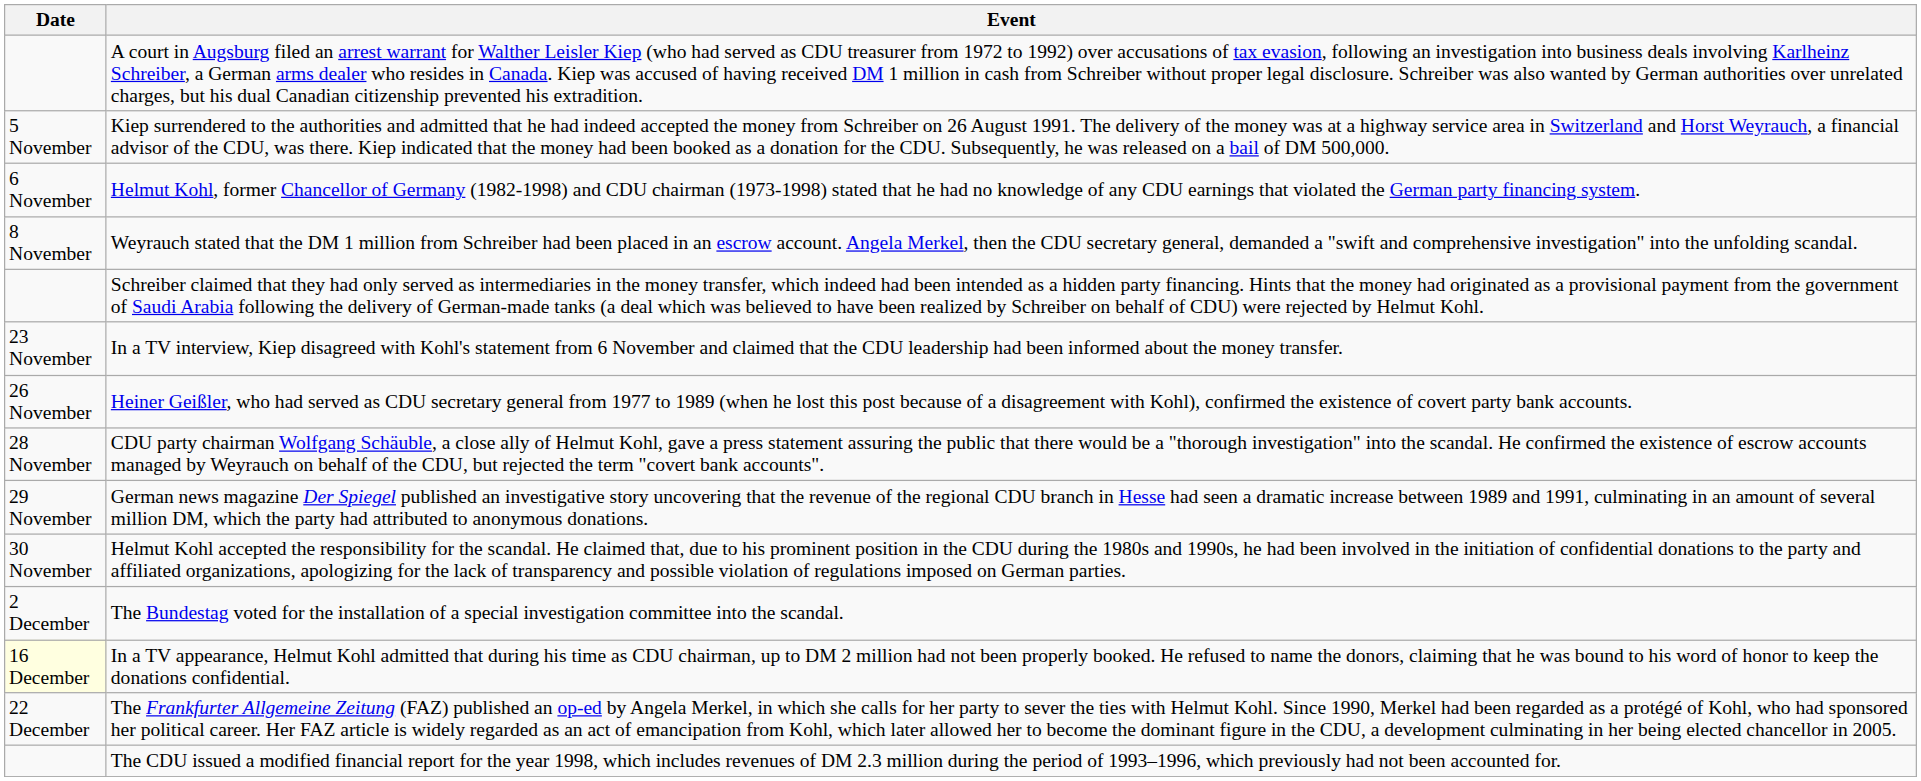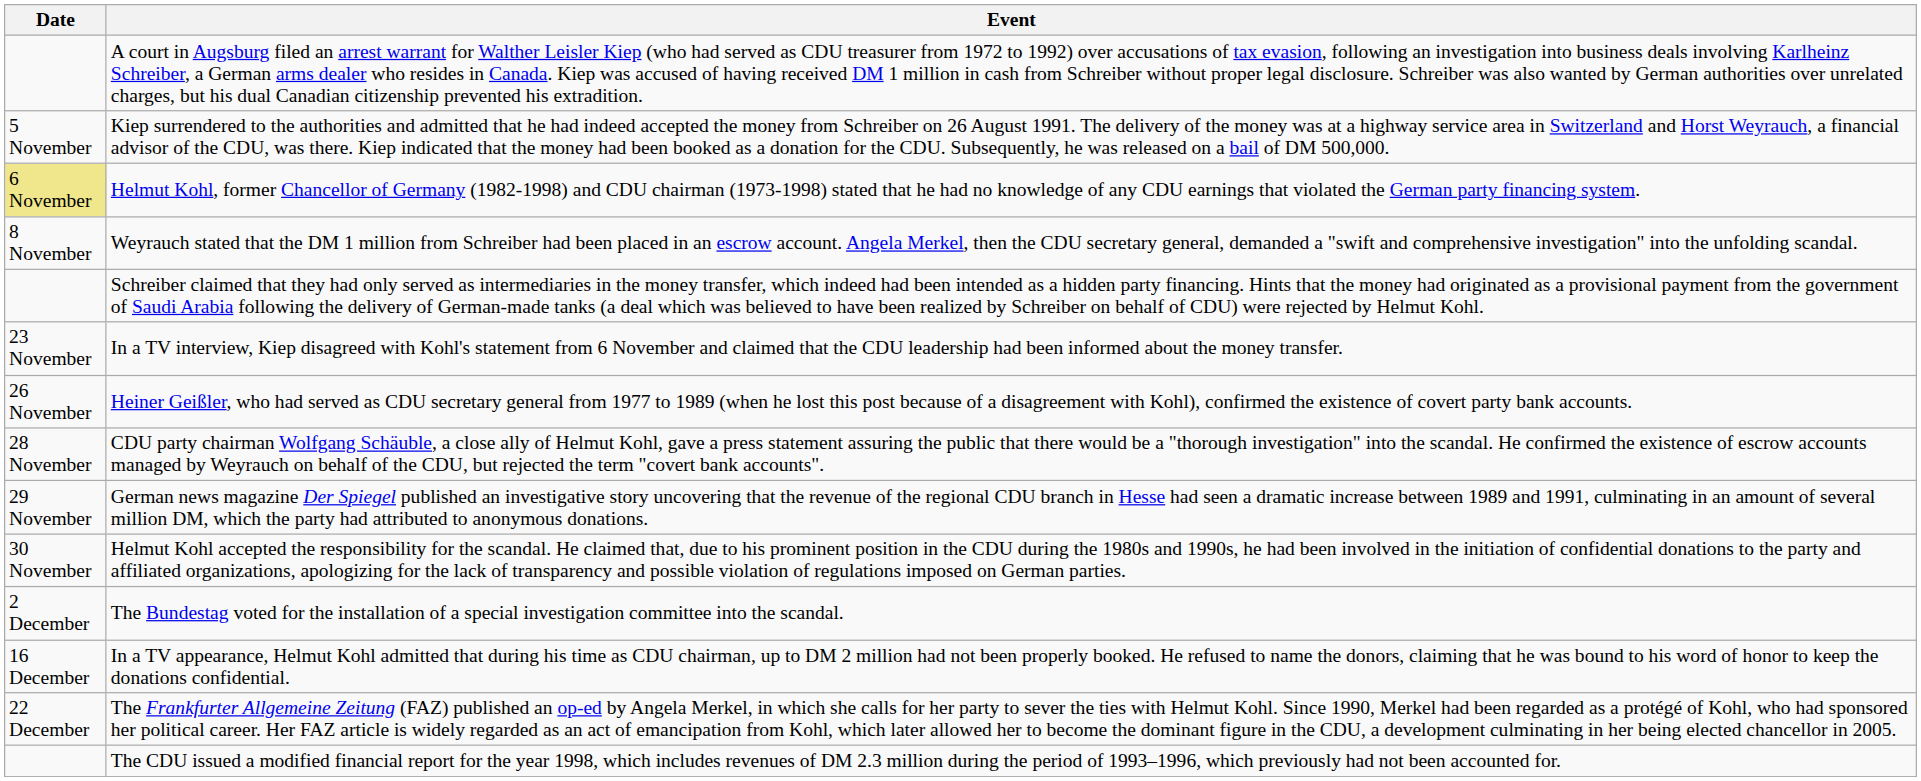(50, 189) no background -> (50, 189) khaki background
(49, 665) lightyellow background -> (49, 665) no background
